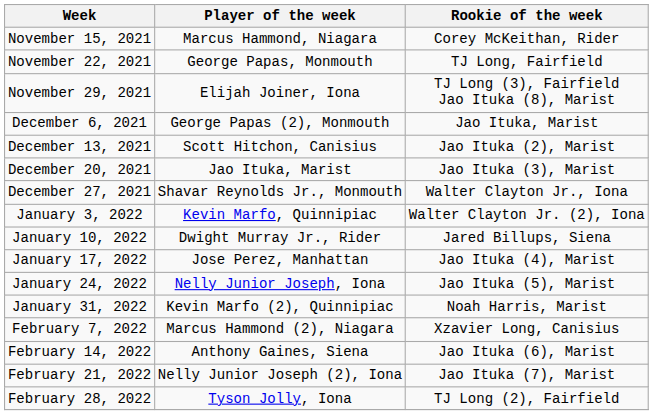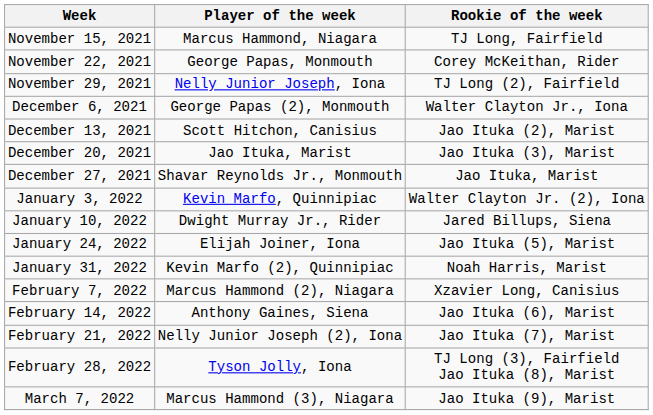(527, 39) Corey McKeithan, Rider -> (527, 39) TJ Long, Fairfield
(527, 62) TJ Long, Fairfield -> (527, 62) Corey McKeithan, Rider
(280, 93) Elijah Joiner, Iona -> (280, 85) Nelly Junior Joseph, Iona
(527, 93) TJ Long (3), Fairfield Jao Ituka (8), Marist -> (527, 85) TJ Long (2), Fairfield
(527, 124) Jao Ituka, Marist -> (527, 108) Walter Clayton Jr., Iona
(527, 192) Walter Clayton Jr., Iona -> (527, 176) Jao Ituka, Marist
- row: (79, 261)
(280, 284) Nelly Junior Joseph, Iona -> (280, 245) Elijah Joiner, Iona
(527, 398) TJ Long (2), Fairfield -> (527, 367) TJ Long (3), Fairfield Jao Ituka (8), Marist
+ row: (79, 398)
